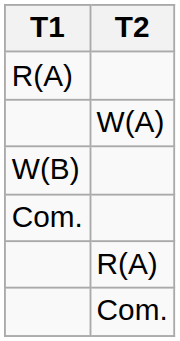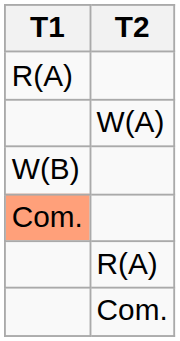(47, 216) no background -> (47, 216) lightsalmon background
